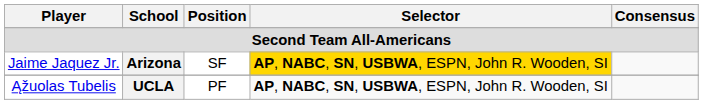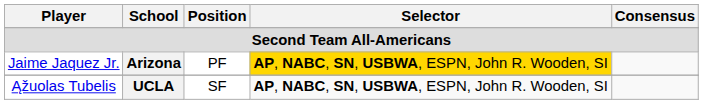(217, 63) SF -> (217, 63) PF
(217, 87) PF -> (217, 87) SF
